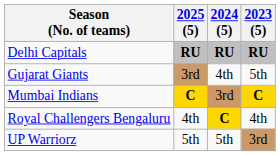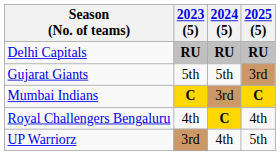columns swapped: (258, 23) <-> (190, 23)
(224, 74) 4th -> (224, 74) 5th
(224, 140) 5th -> (224, 140) 4th
